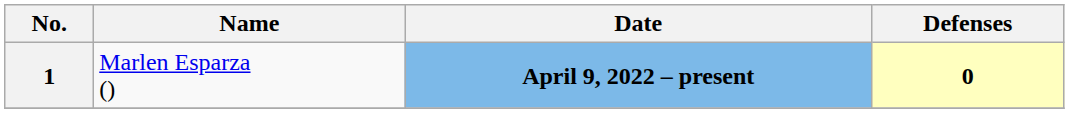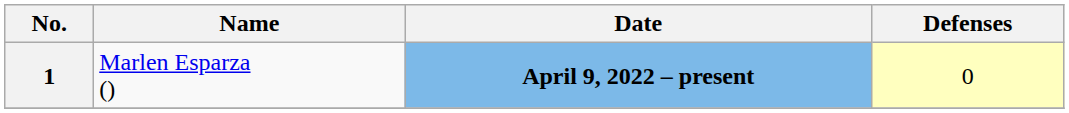(968, 75) bold -> (968, 75) normal
